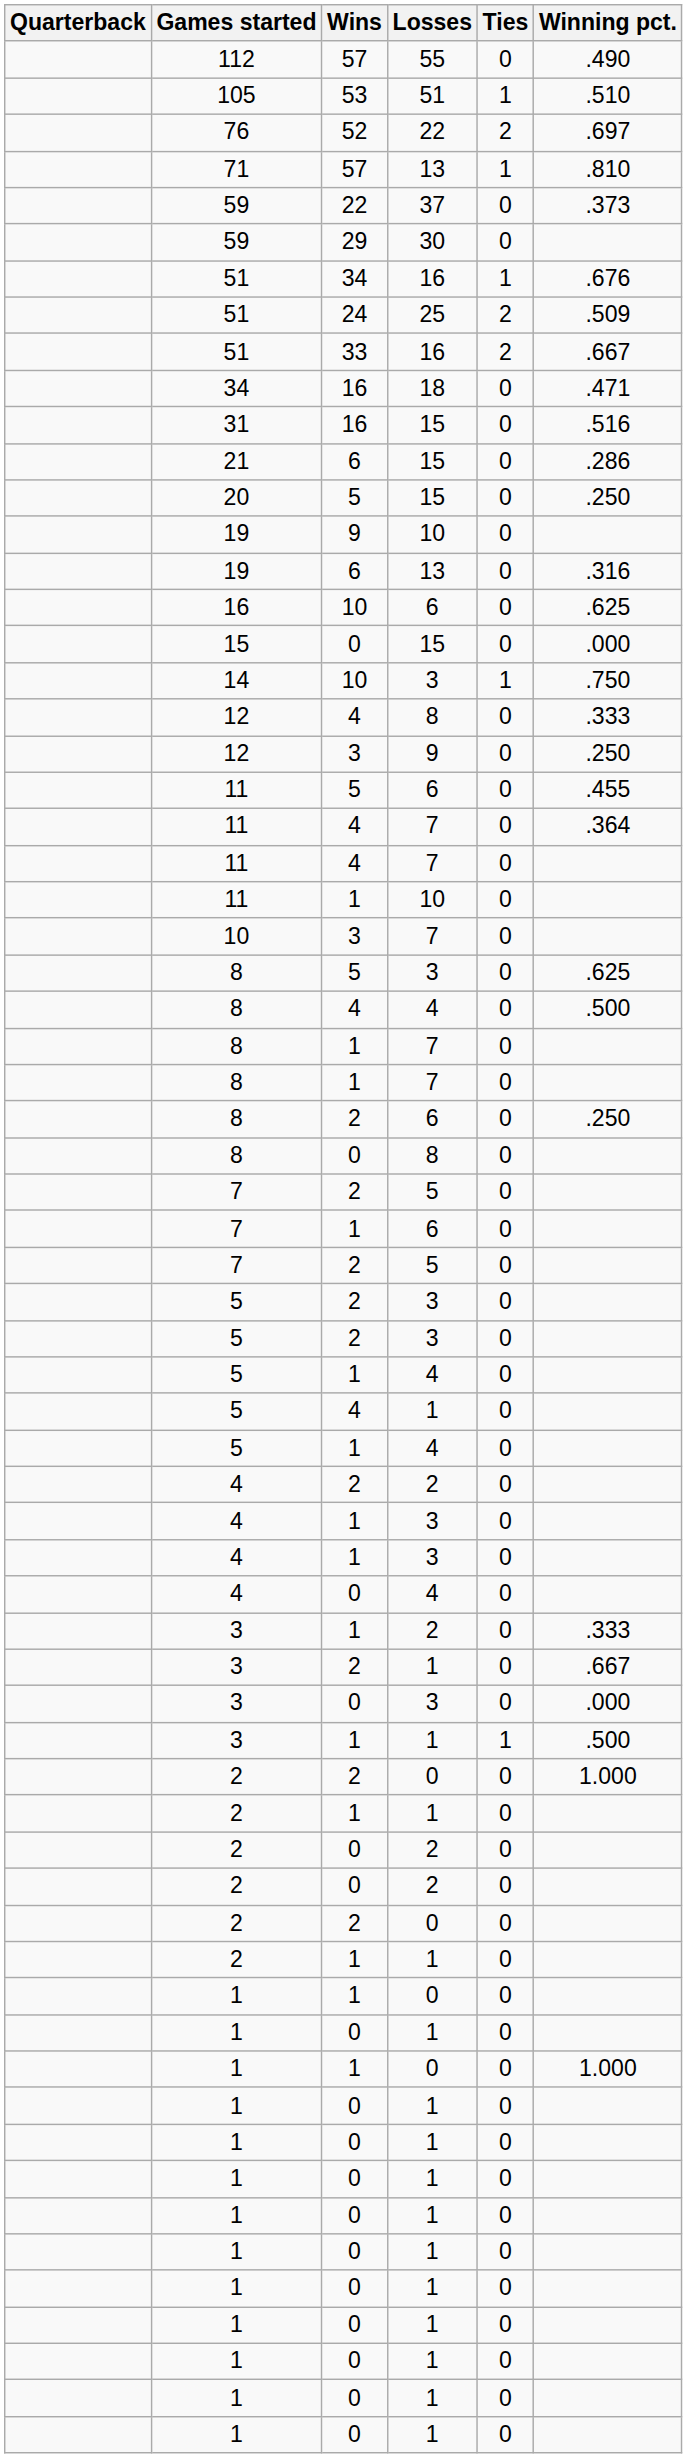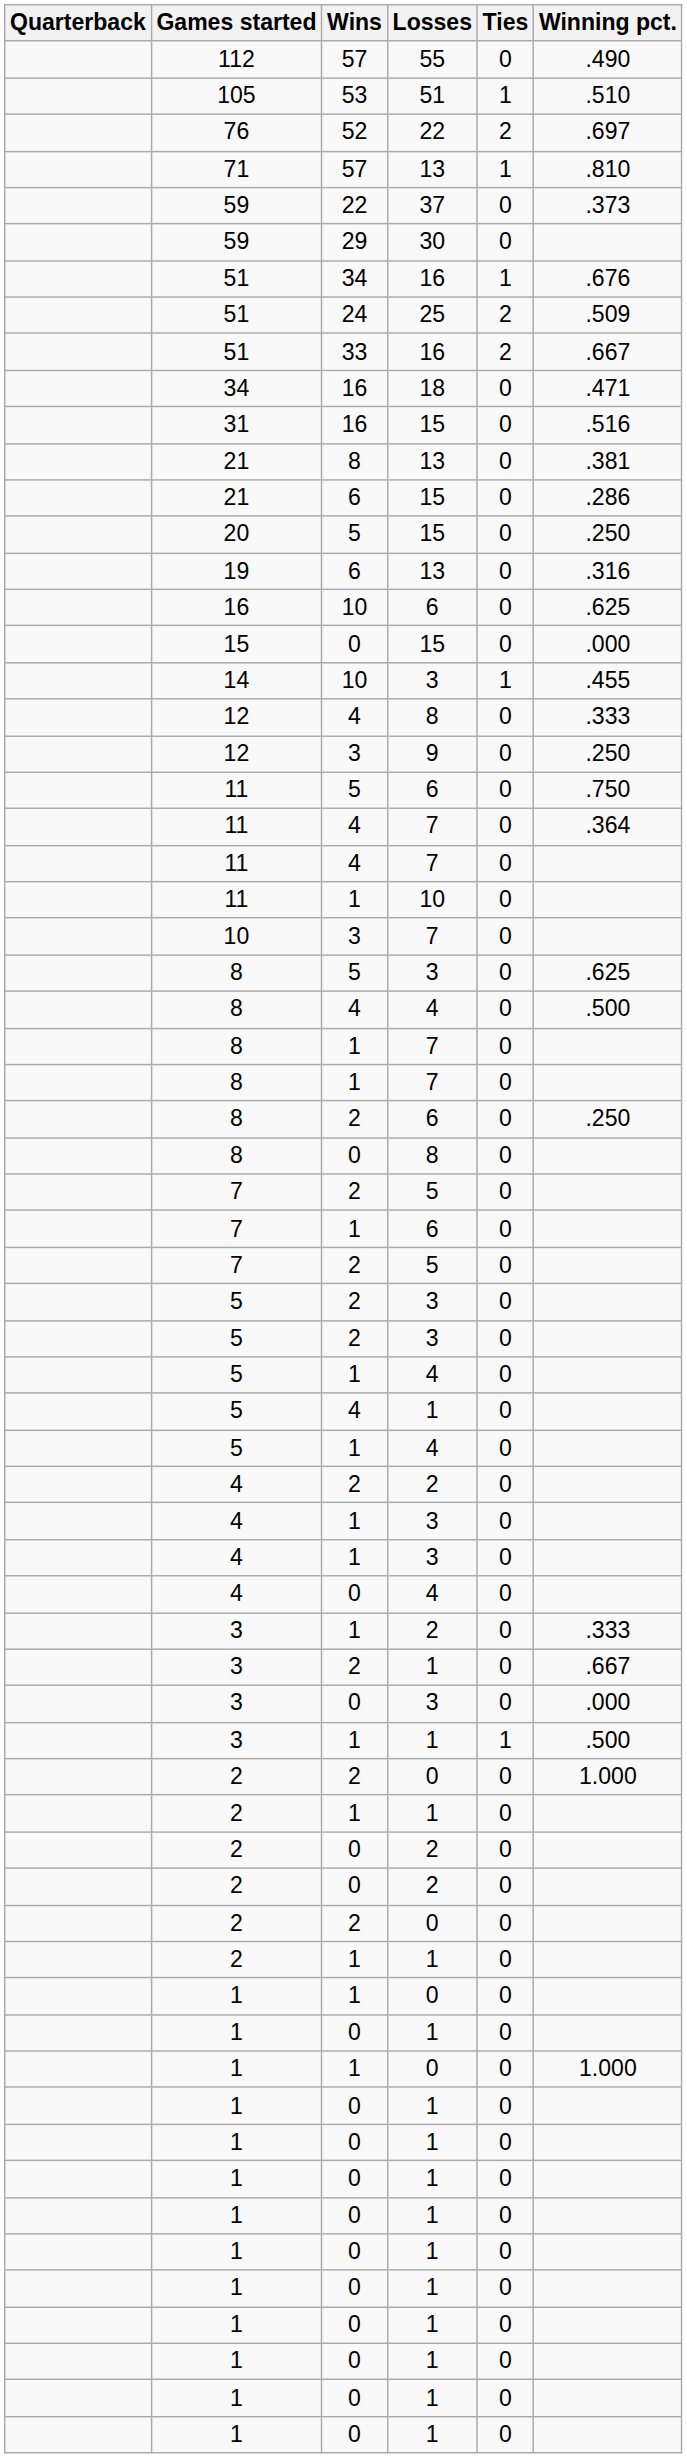+ row: (236, 461)
- row: (236, 534)
(608, 680) .750 -> (608, 680) .455
(608, 790) .455 -> (608, 790) .750
